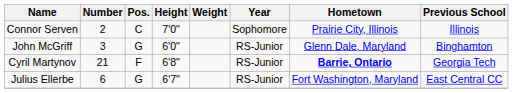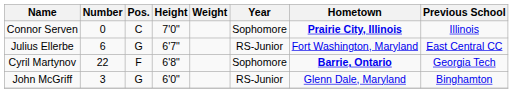(103, 29) 2 -> (103, 29) 0
(355, 29) normal -> (355, 29) bold
rows swapped: (42, 46) <-> (42, 79)
(103, 63) 21 -> (103, 63) 22
(259, 63) RS-Junior -> (259, 63) Sophomore
